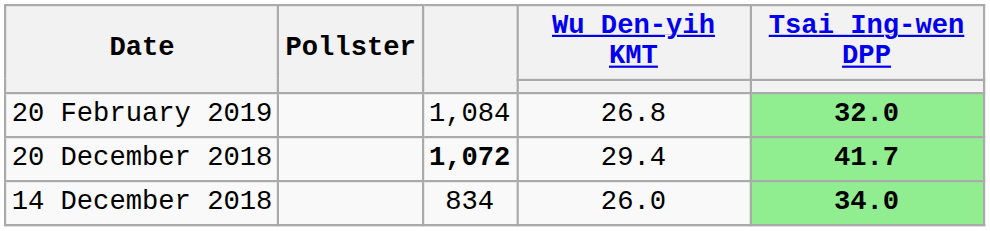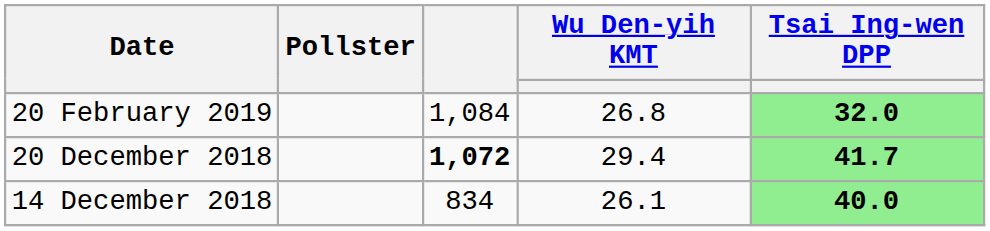(633, 203) 26.0 -> (633, 203) 26.1
(867, 203) 34.0 -> (867, 203) 40.0
